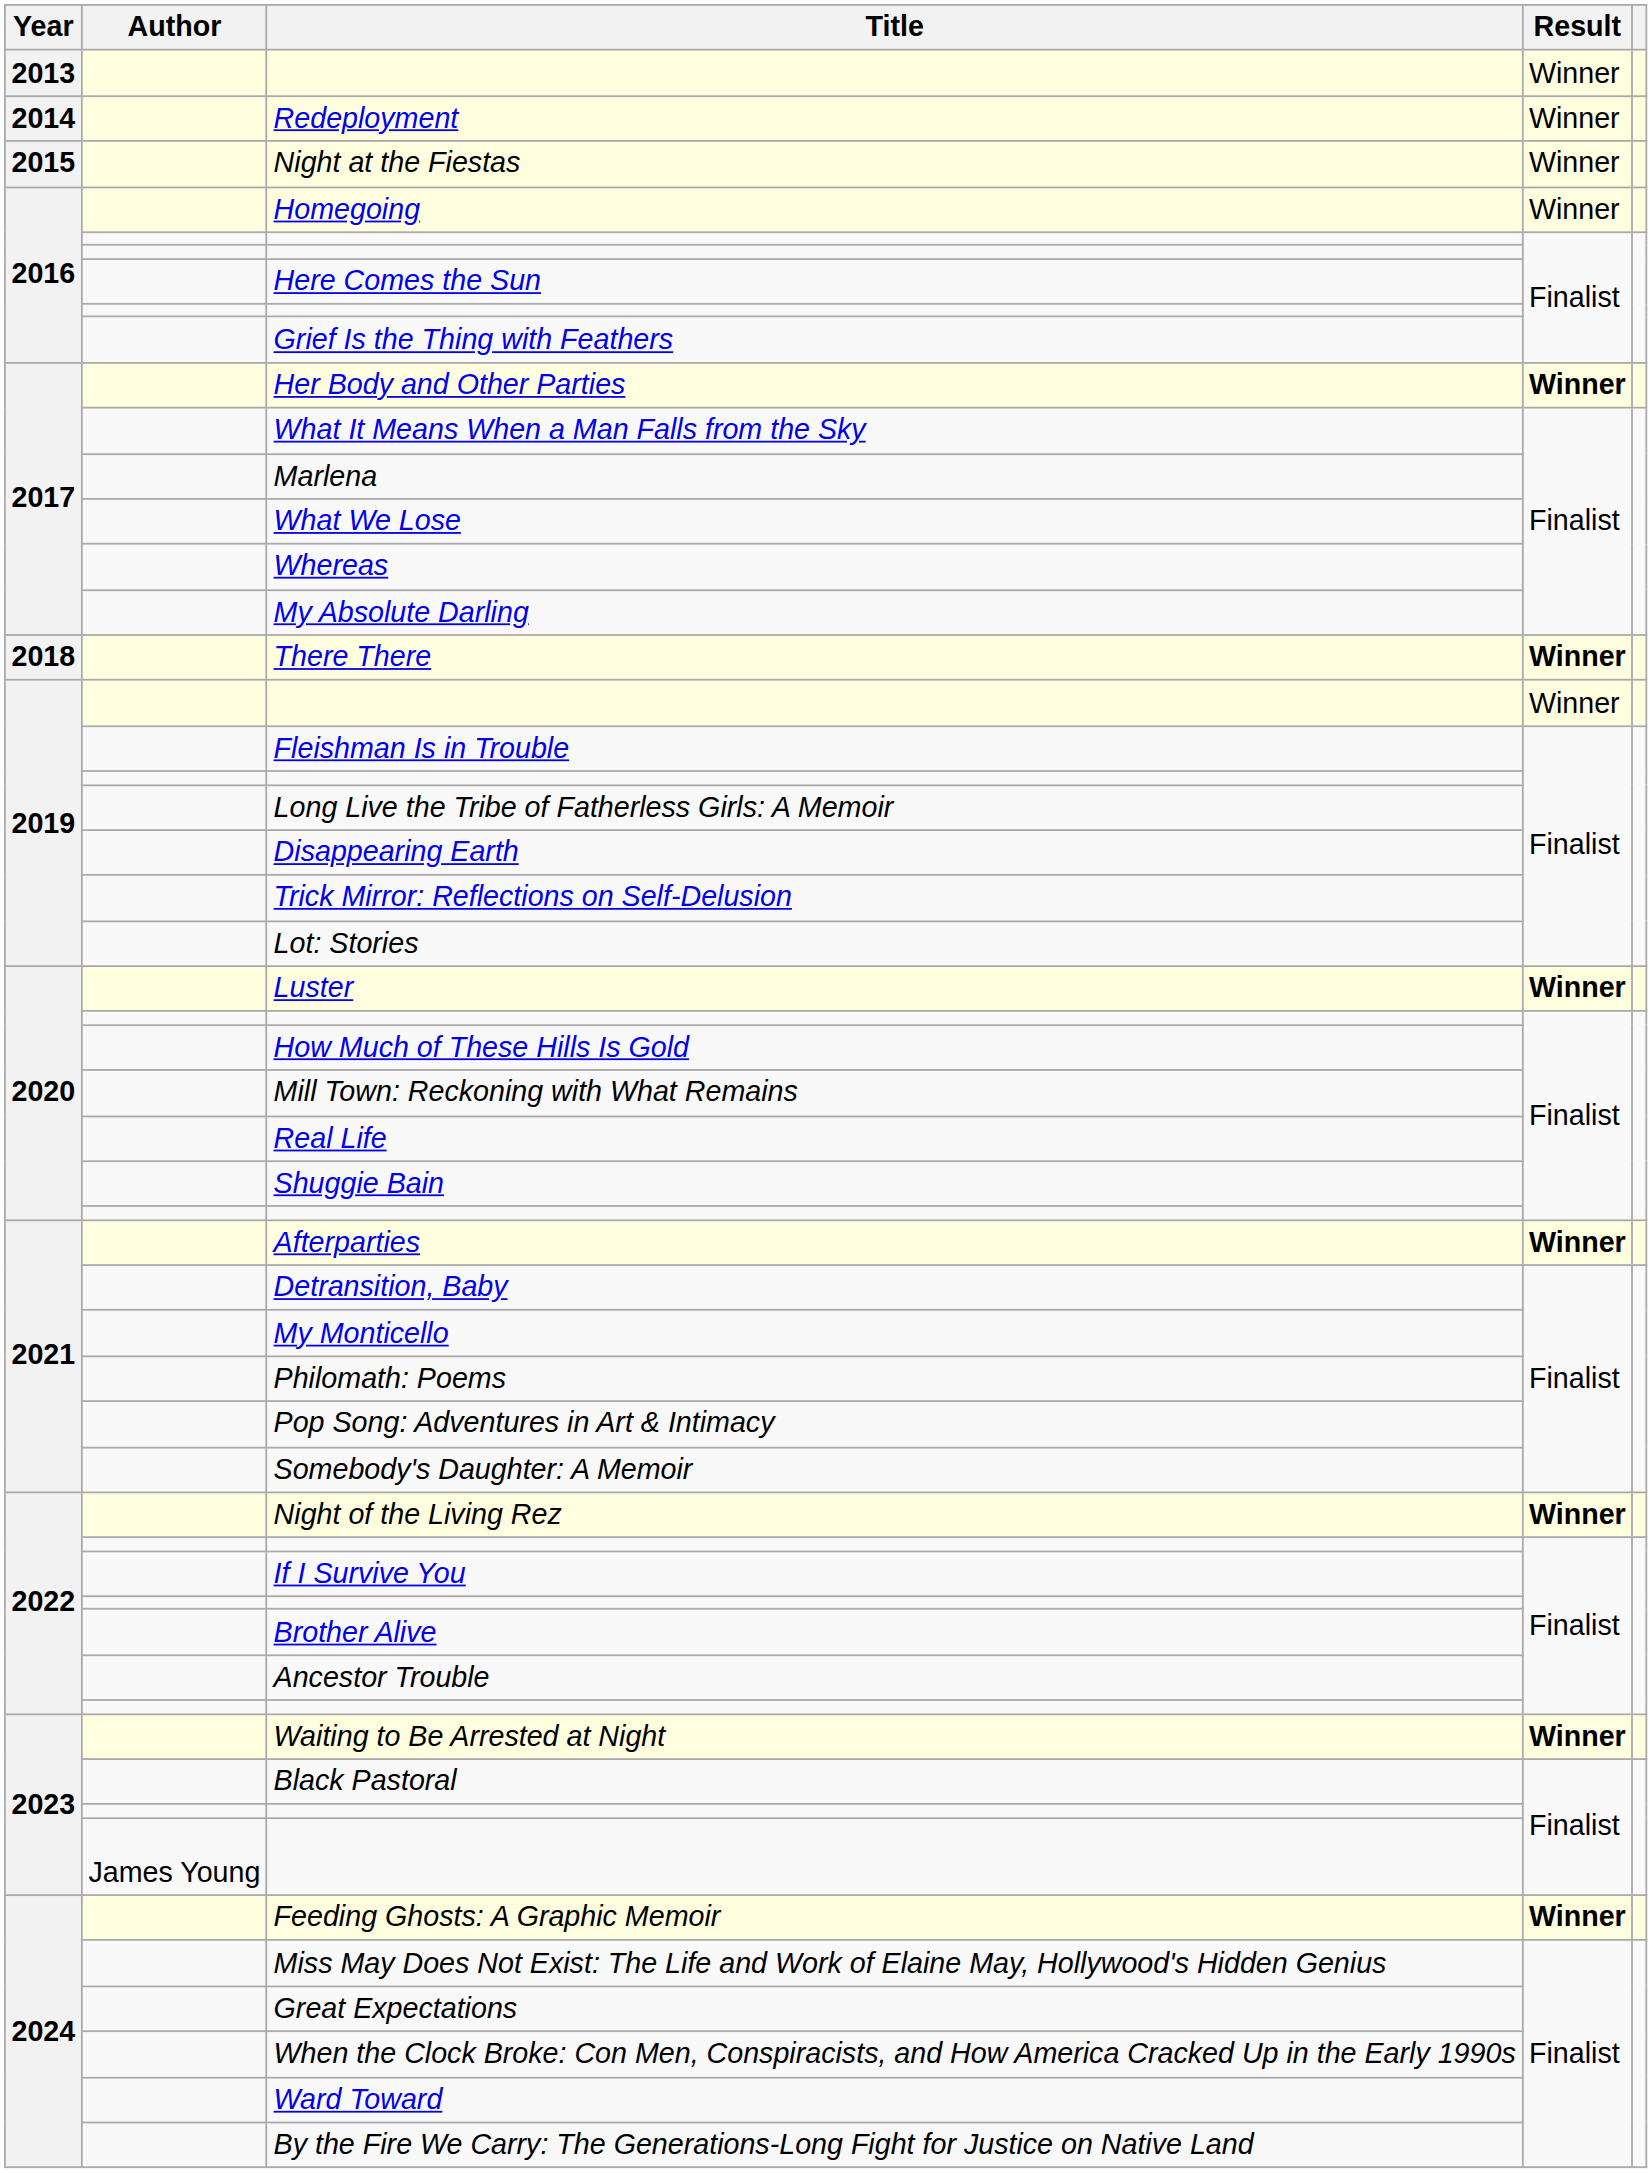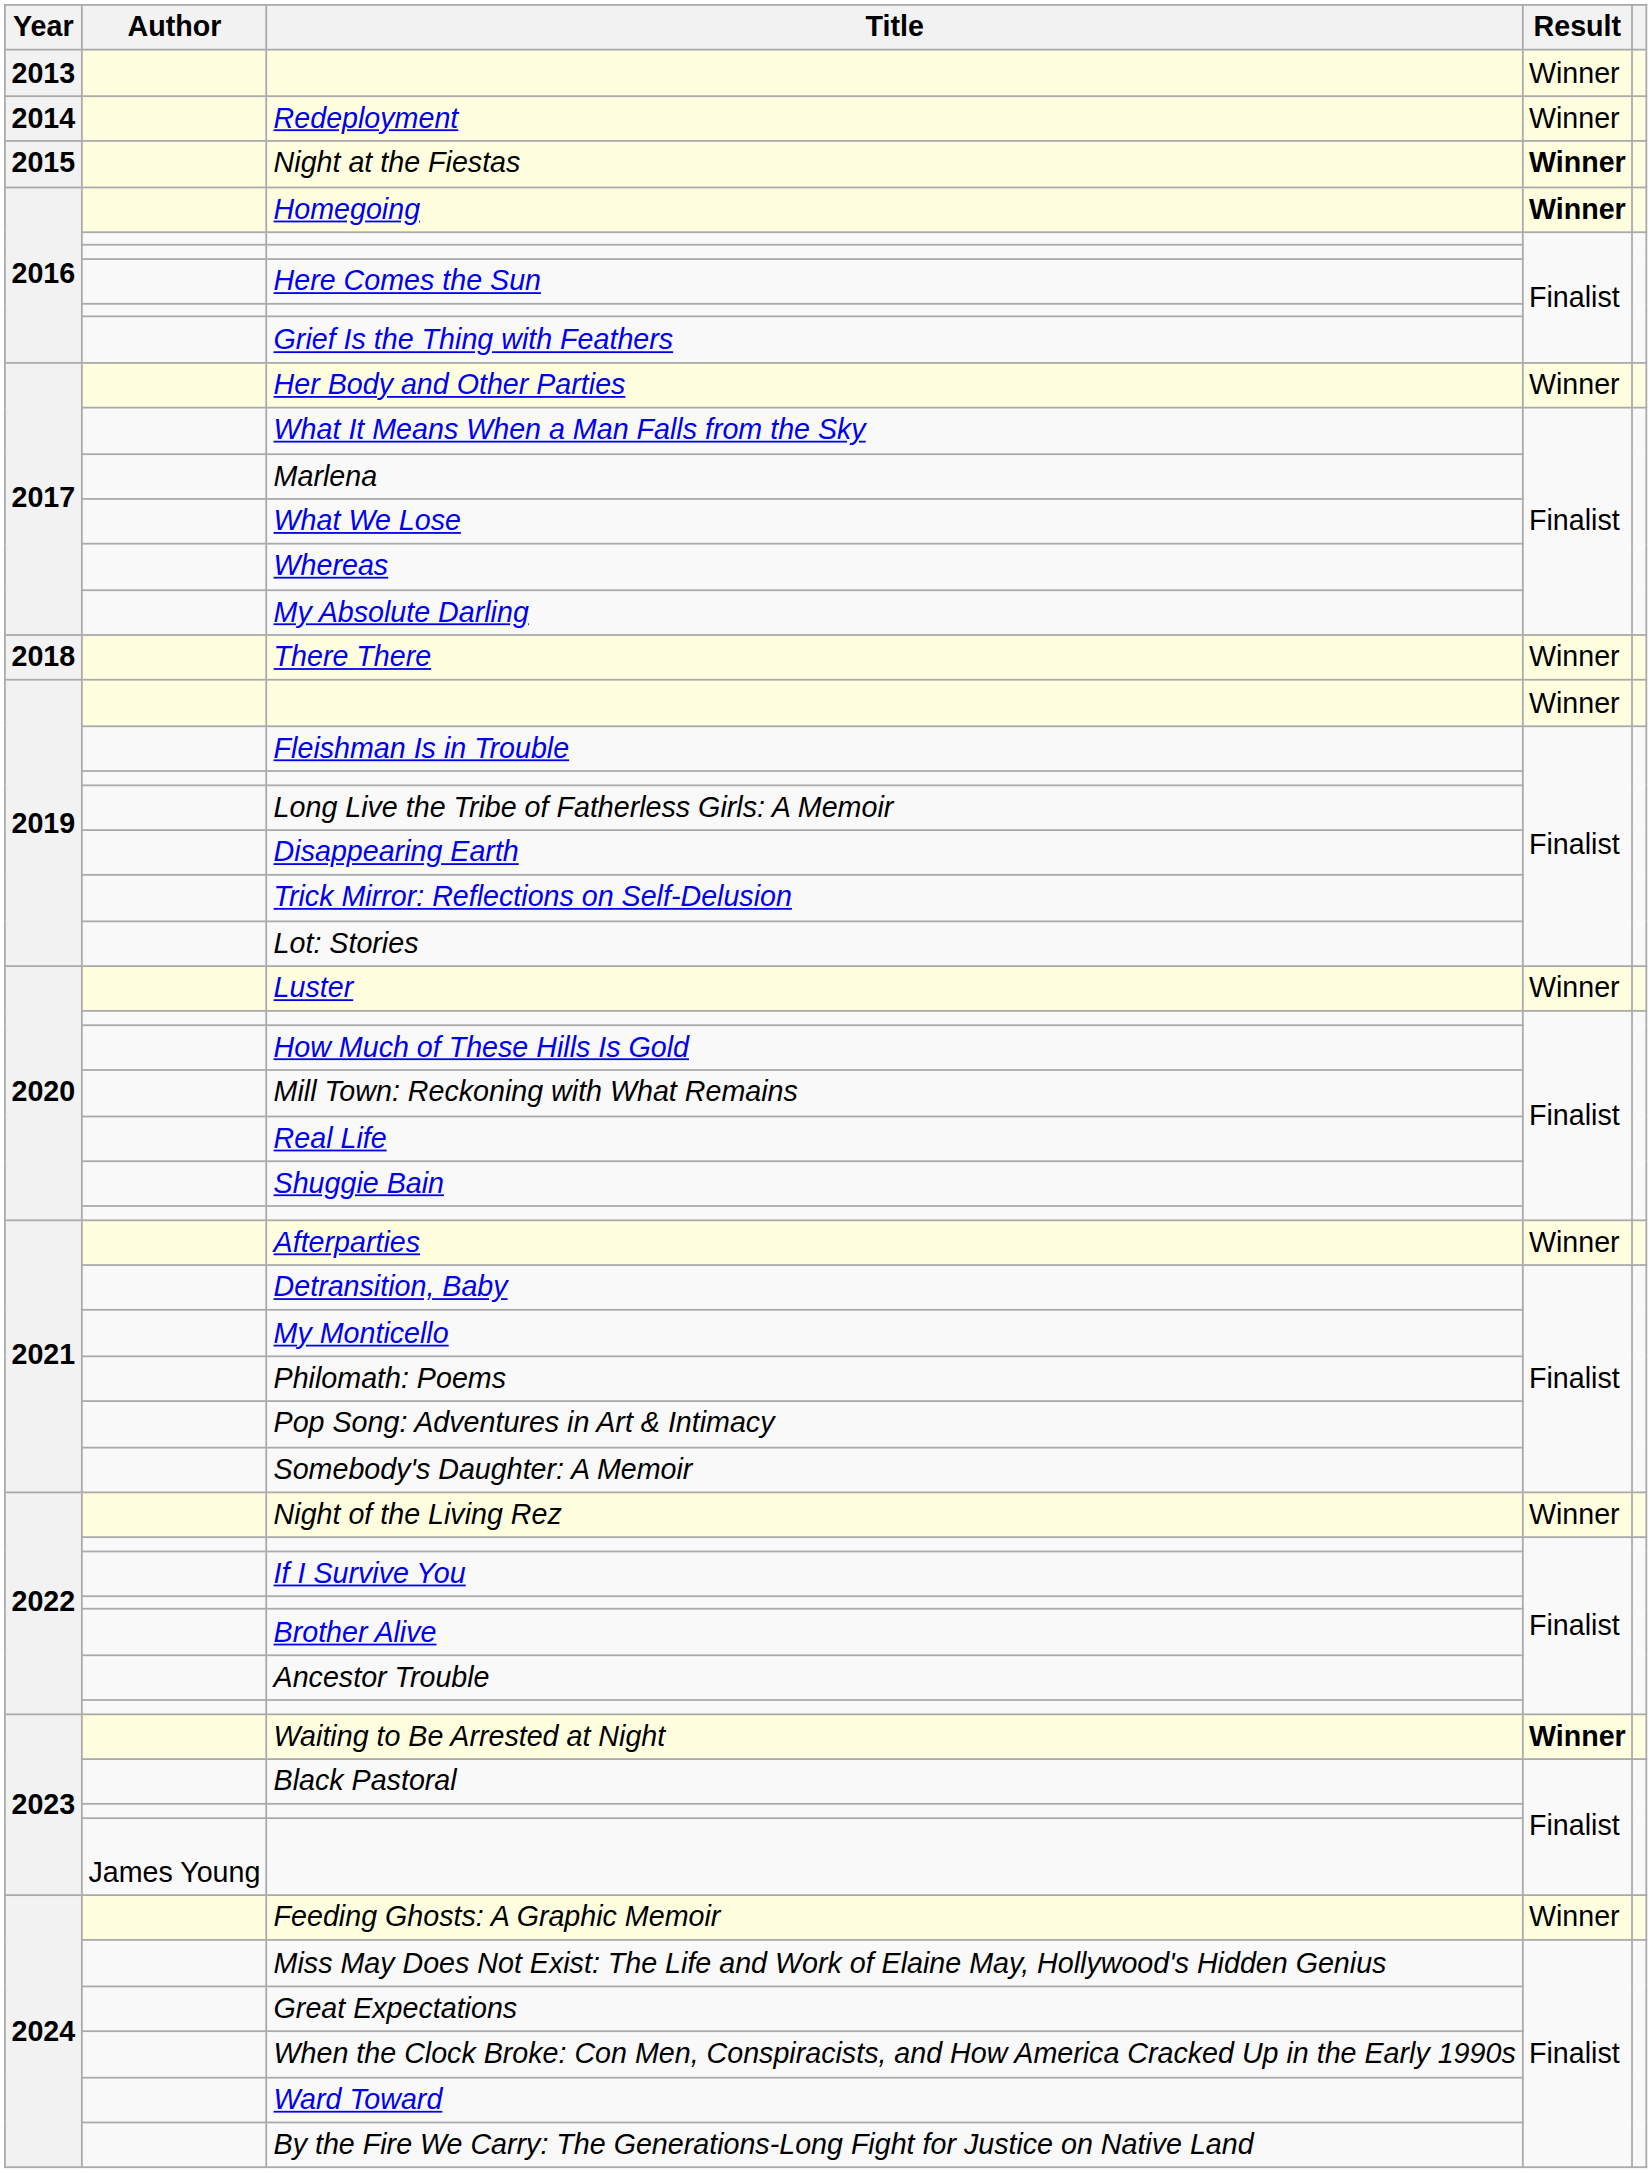(1574, 163) normal -> (1577, 163) bold
(1574, 208) normal -> (1577, 208) bold
(1577, 384) bold -> (1574, 384) normal
(1577, 657) bold -> (1574, 657) normal
(1577, 988) bold -> (1574, 988) normal
(1577, 1241) bold -> (1574, 1241) normal
(1577, 1514) bold -> (1574, 1514) normal
(1577, 1917) bold -> (1574, 1917) normal
